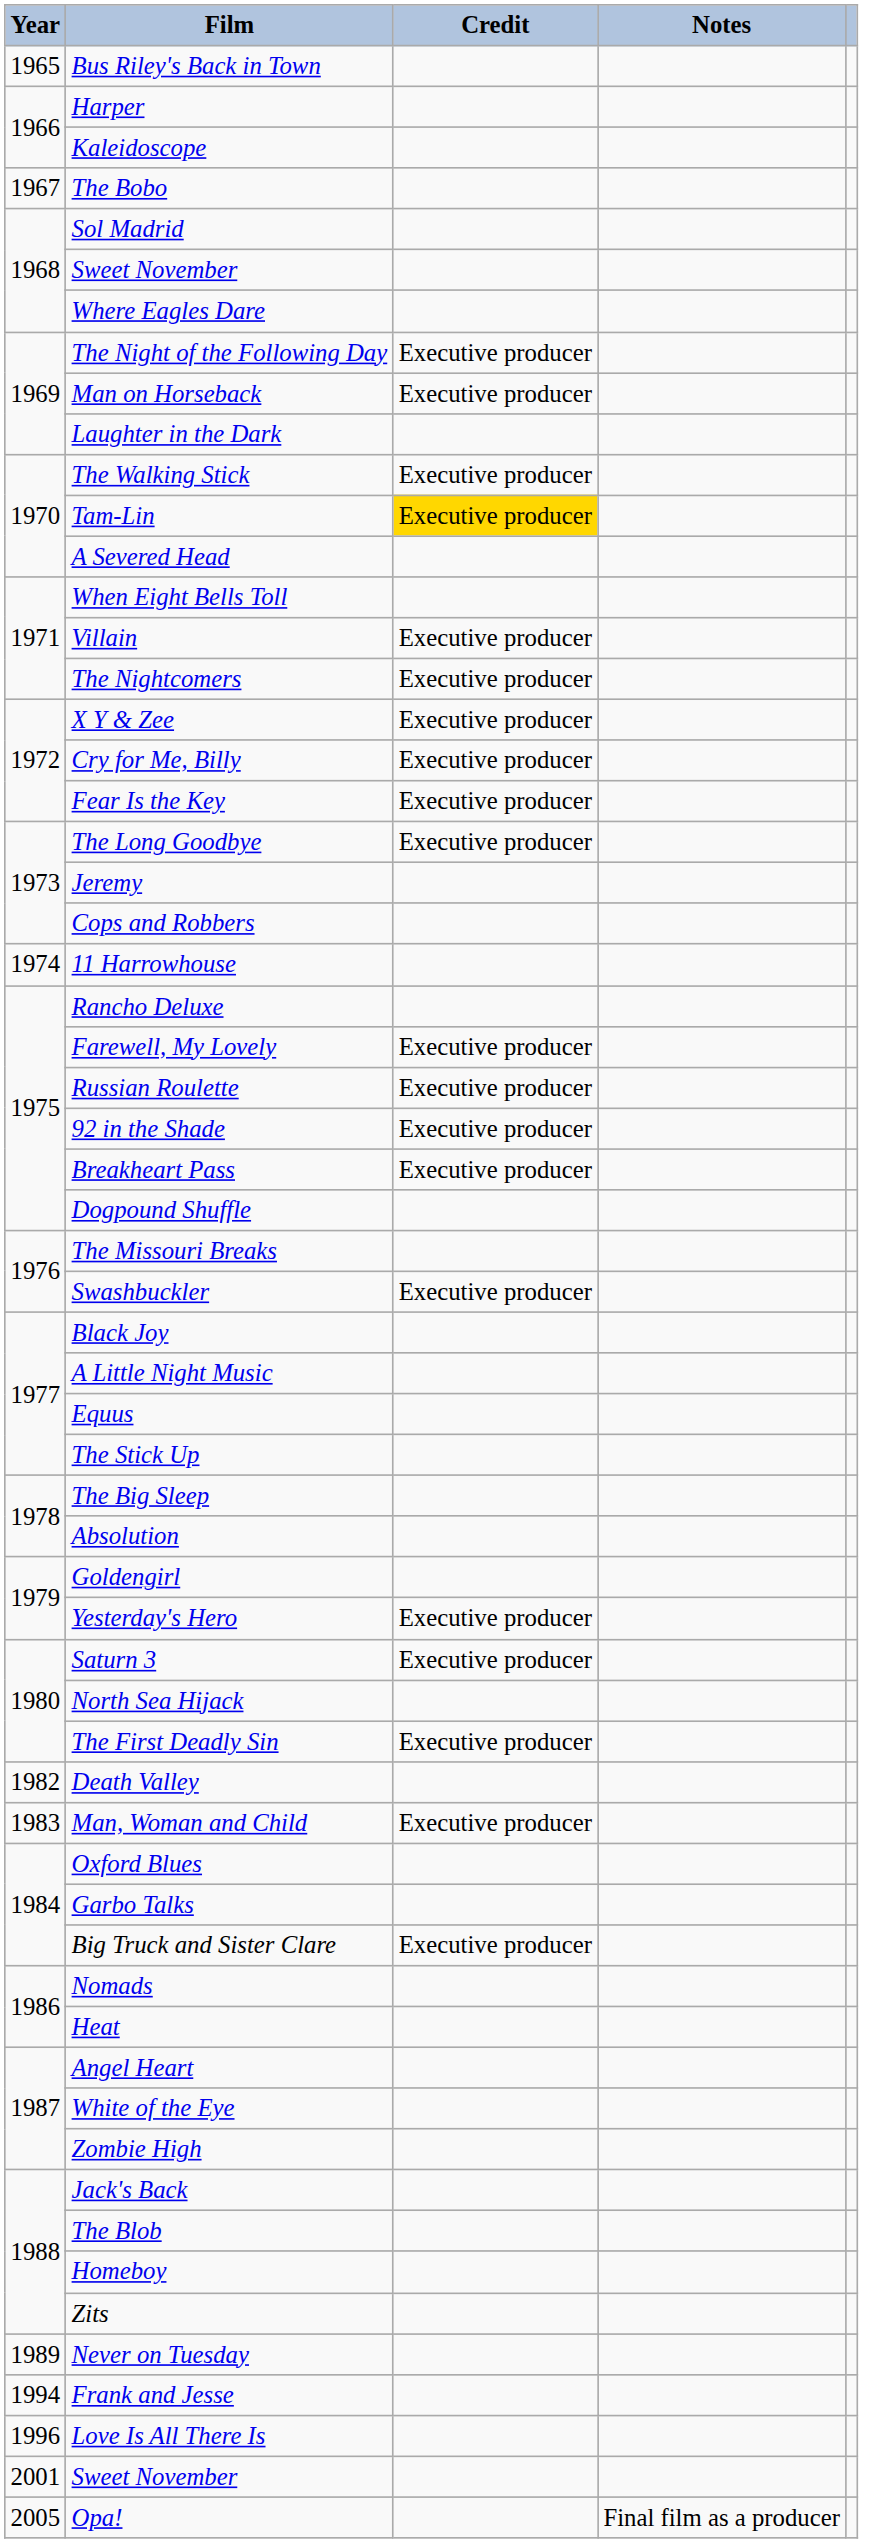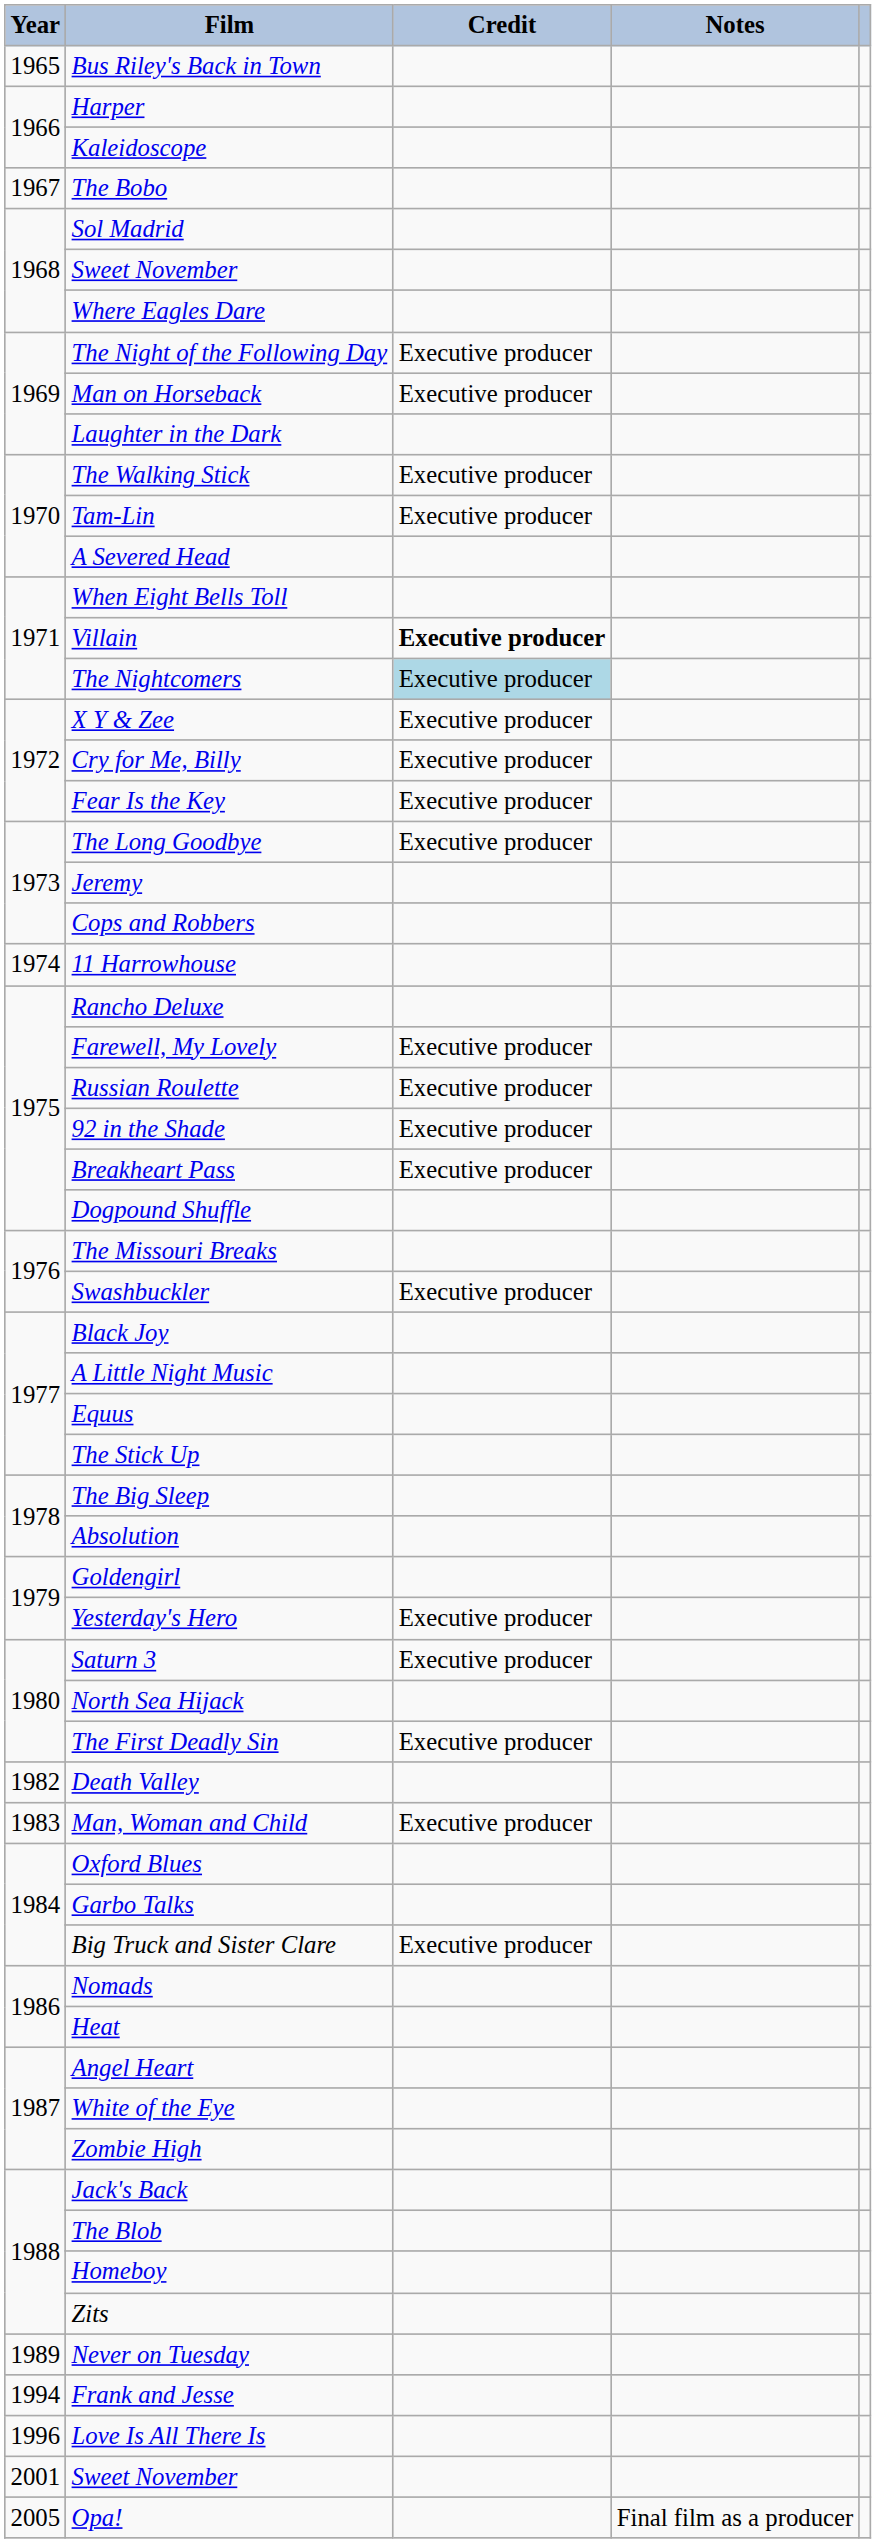(495, 515) gold background -> (495, 515) no background
(495, 637) normal -> (502, 637) bold
(495, 678) no background -> (495, 678) lightblue background
